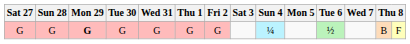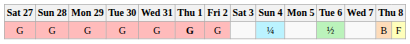(87, 30) bold -> (87, 30) normal
(190, 30) normal -> (190, 30) bold
